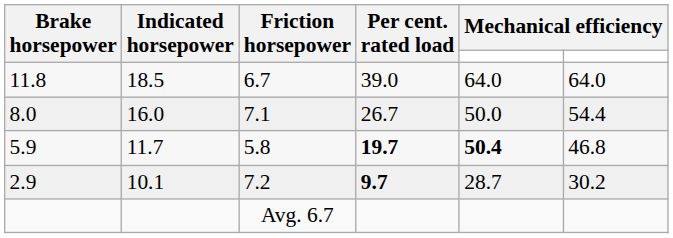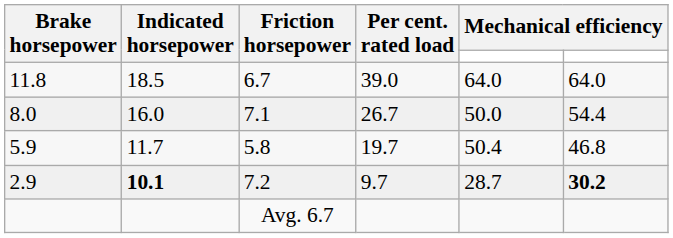(380, 147) bold -> (380, 147) normal
(483, 147) bold -> (483, 147) normal
(145, 181) normal -> (145, 181) bold
(374, 181) bold -> (374, 181) normal
(587, 181) normal -> (587, 181) bold
